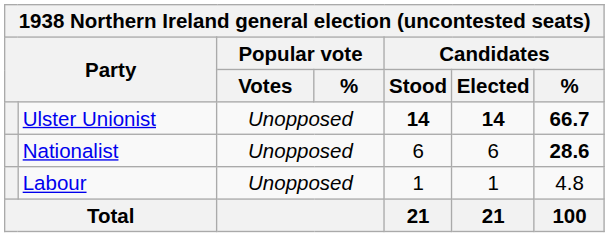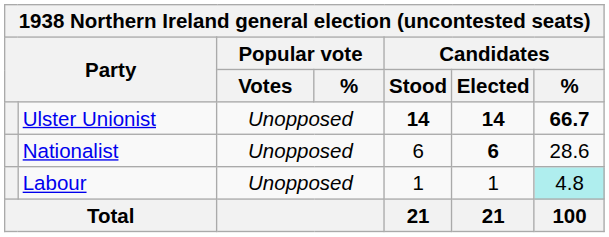(493, 151) normal -> (493, 151) bold
(570, 151) bold -> (570, 151) normal
(570, 184) no background -> (570, 184) paleturquoise background
